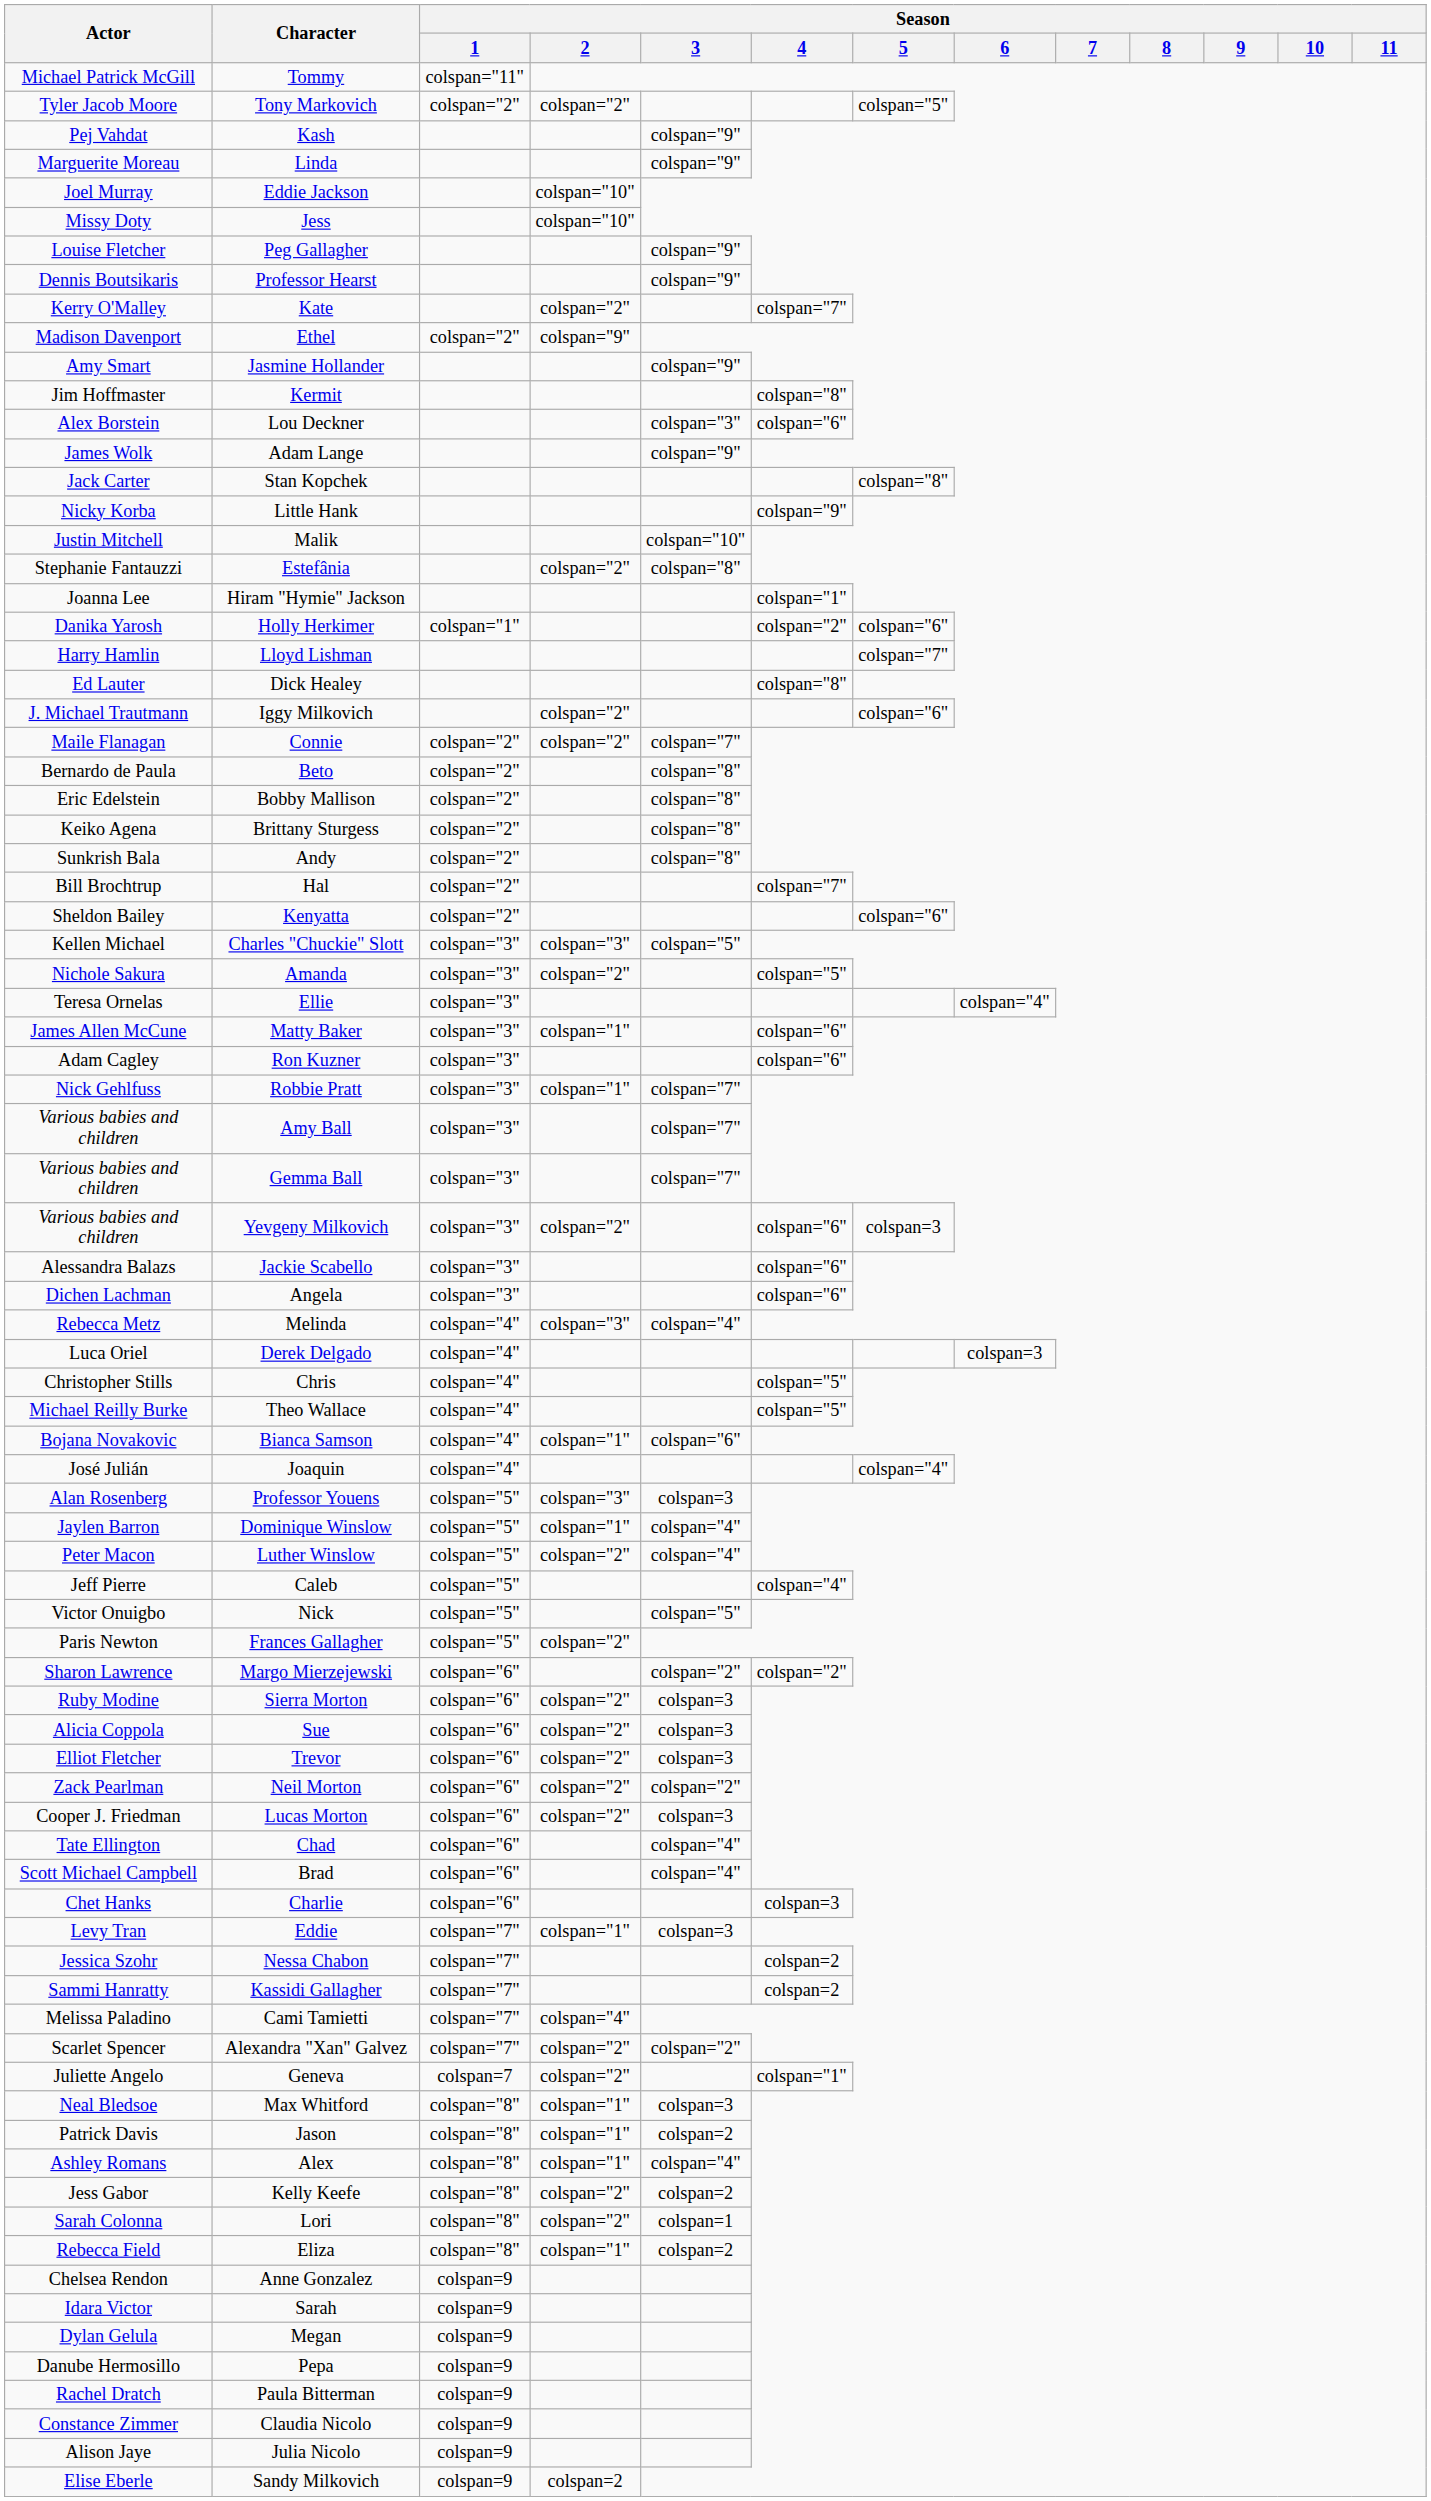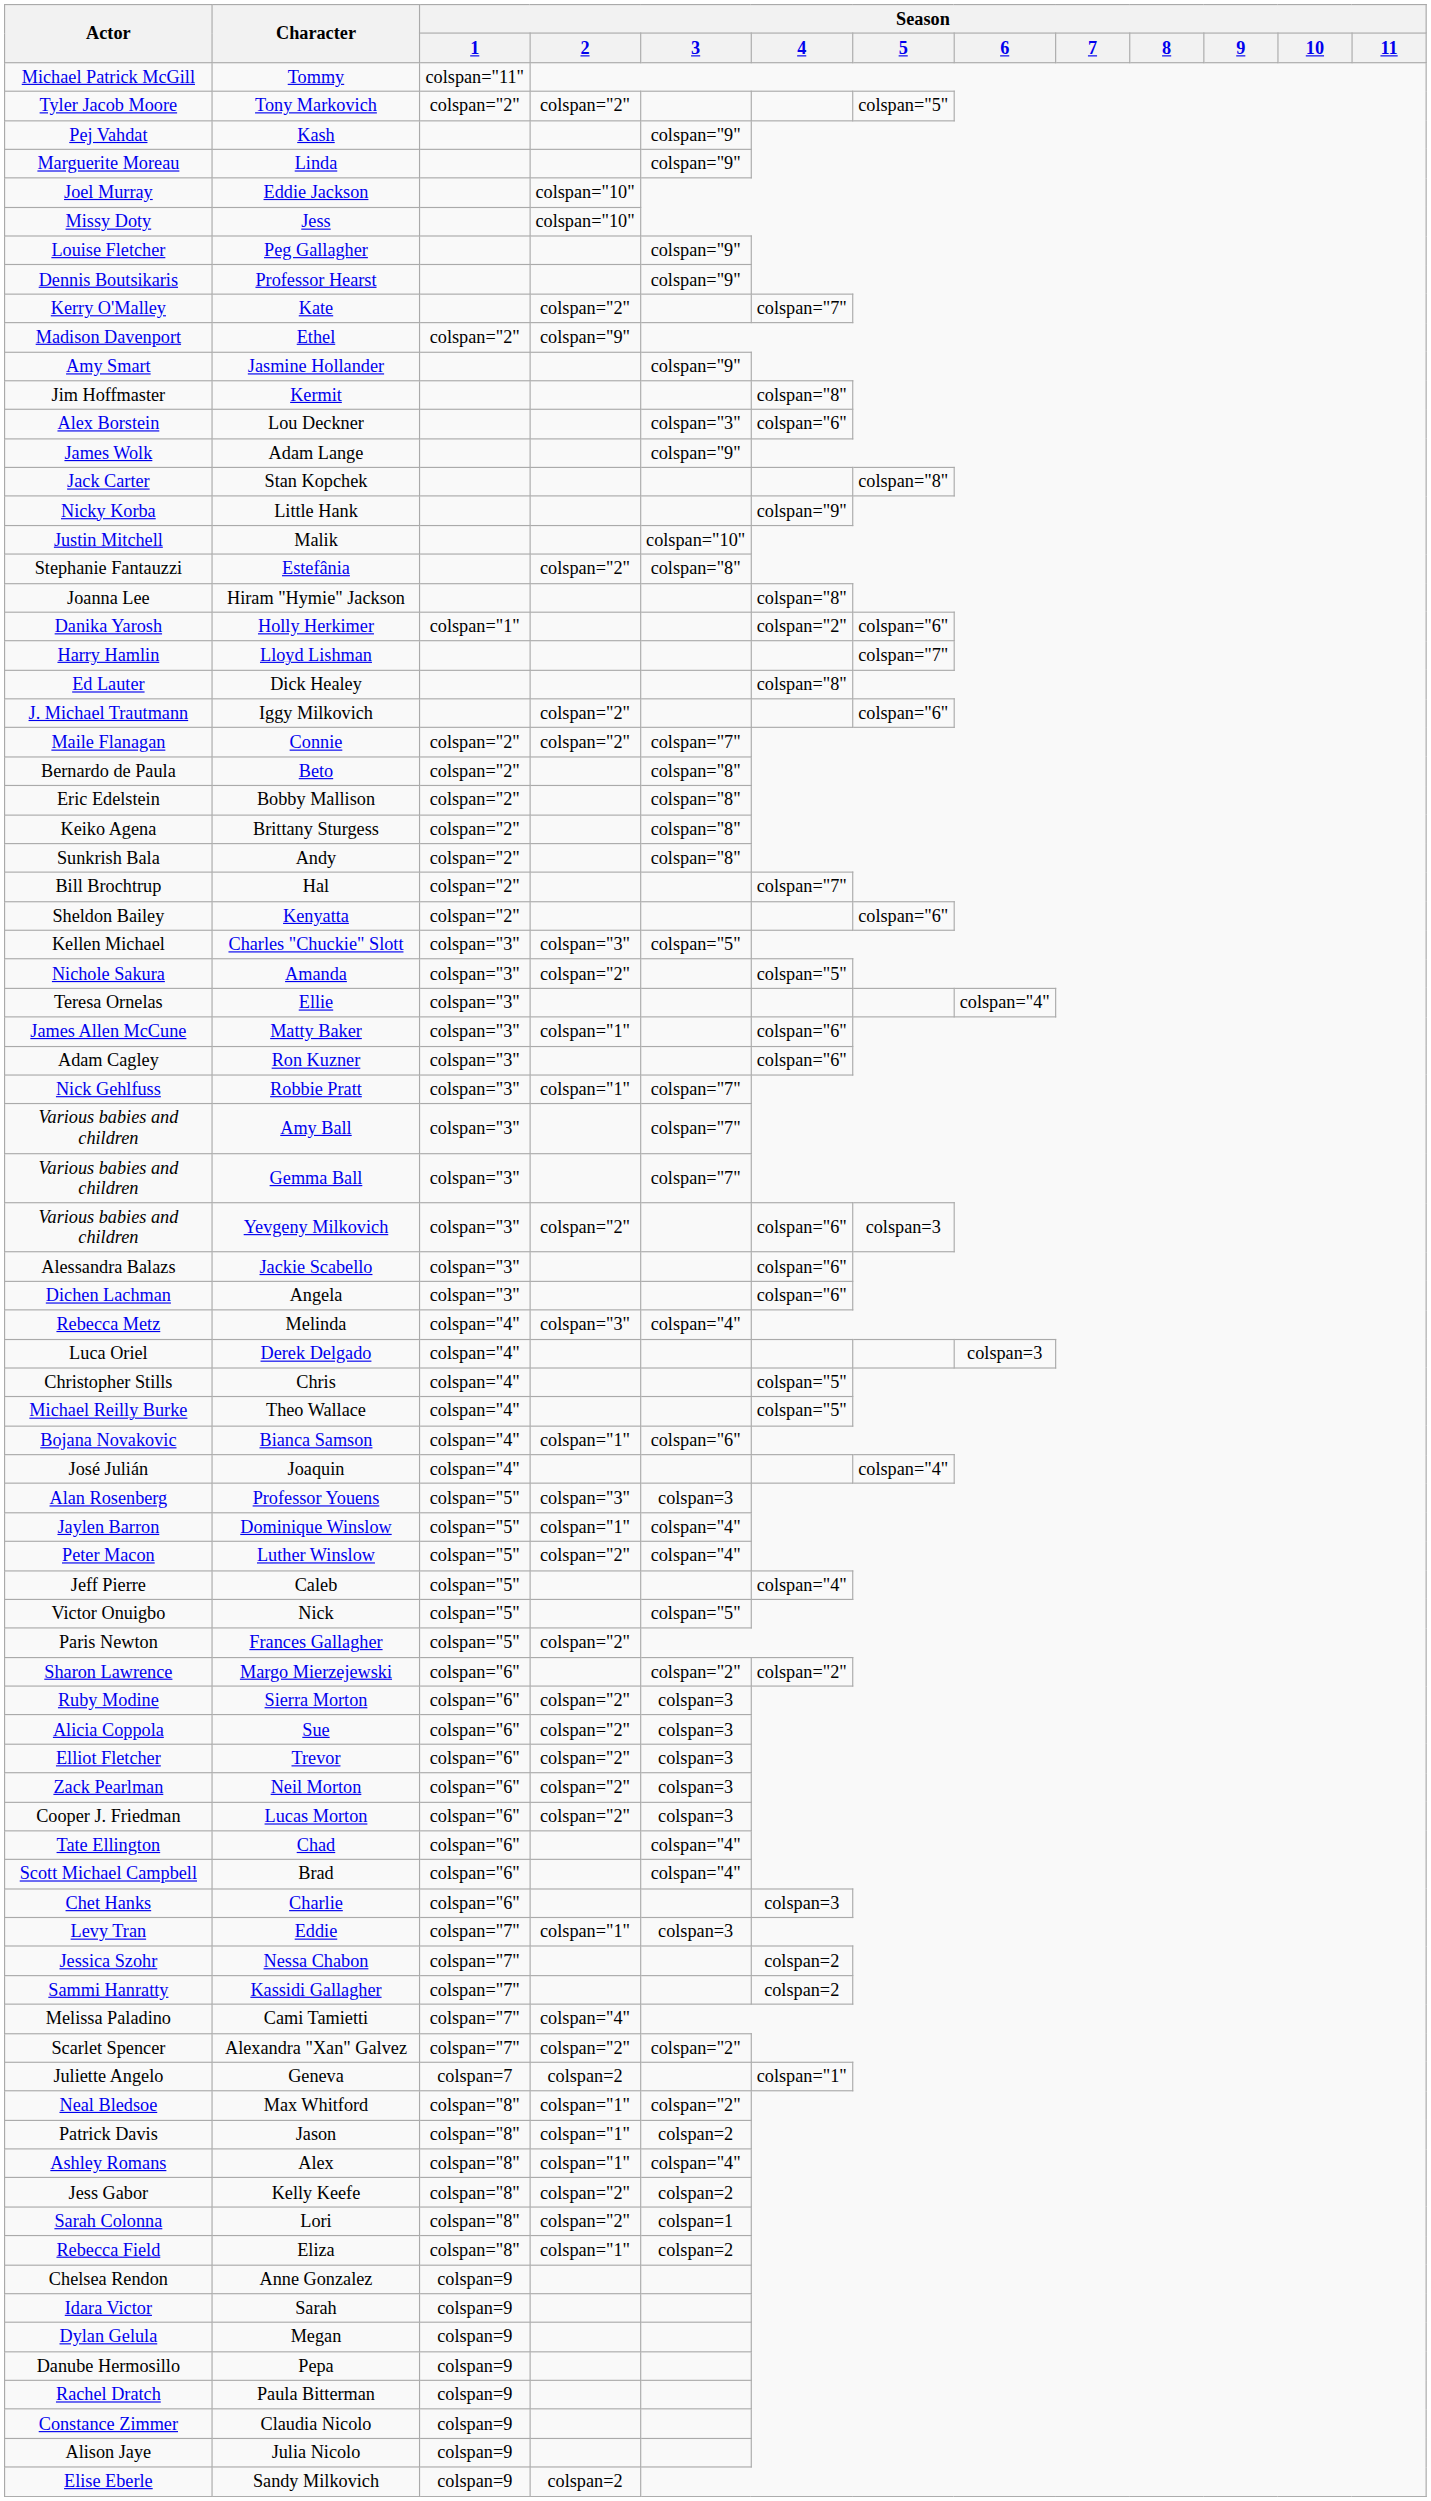(802, 597) colspan="1" -> (802, 597) colspan="8"
(696, 1787) colspan="2" -> (696, 1787) colspan=3
(585, 2076) colspan="2" -> (585, 2076) colspan=2
(696, 2105) colspan=3 -> (696, 2105) colspan="2"
